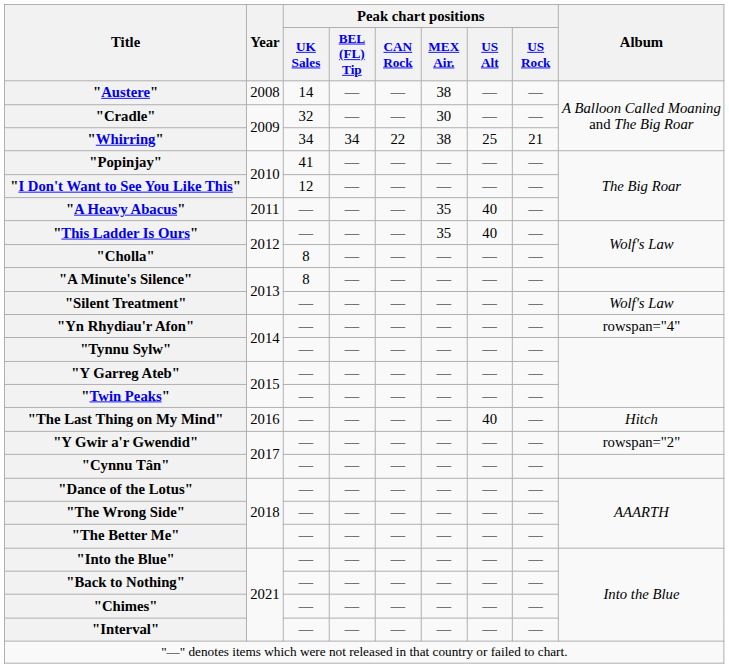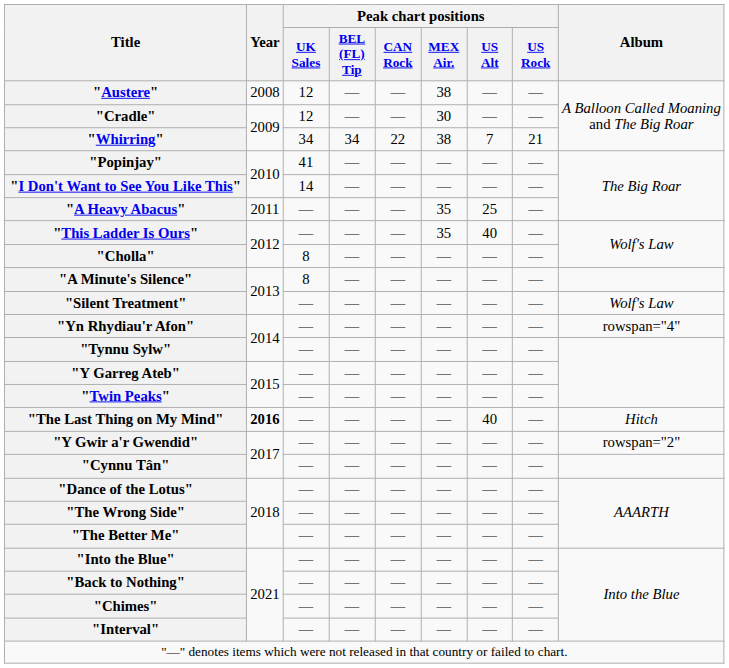(306, 92) 14 -> (306, 92) 12
(306, 115) 32 -> (306, 115) 12
(490, 139) 25 -> (490, 139) 7
(306, 186) 12 -> (306, 186) 14
(490, 209) 40 -> (490, 209) 25
(265, 419) normal -> (265, 419) bold
